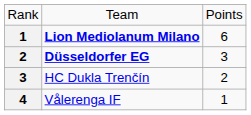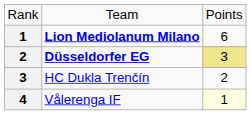(224, 57) no background -> (224, 57) khaki background
(224, 99) no background -> (224, 99) lightyellow background
